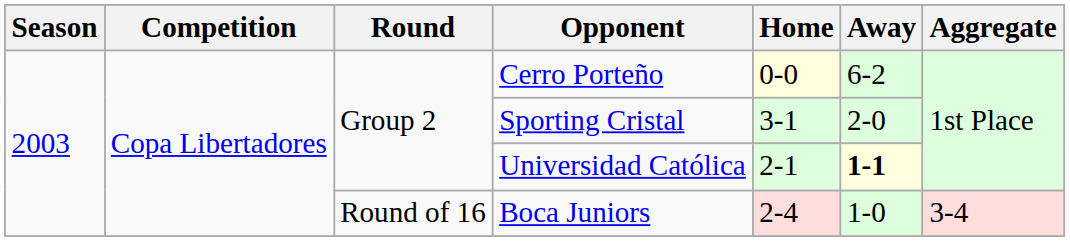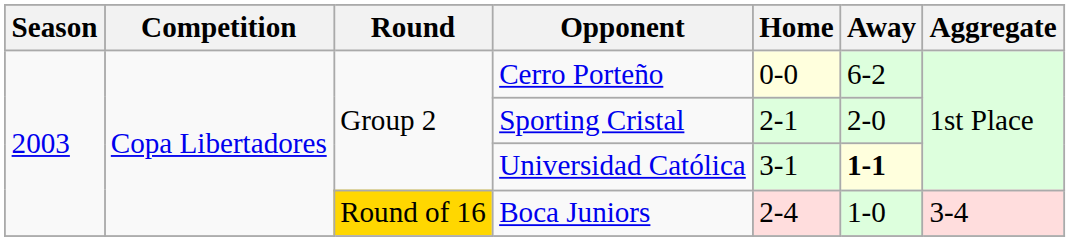(779, 119) 3-1 -> (779, 119) 2-1
(779, 166) 2-1 -> (779, 166) 3-1
(413, 212) no background -> (413, 212) gold background
